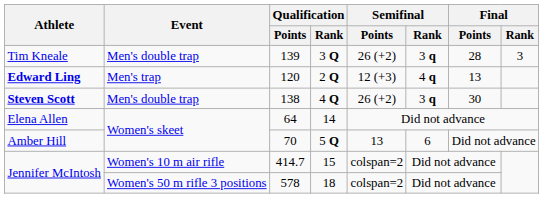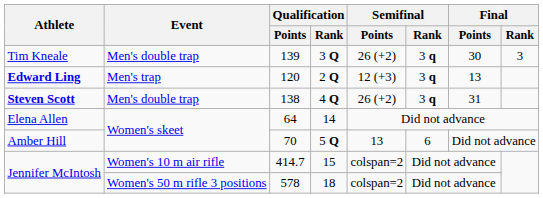(475, 56) 28 -> (475, 56) 30
(427, 77) 4 q -> (427, 77) 3 q
(475, 98) 30 -> (475, 98) 31
